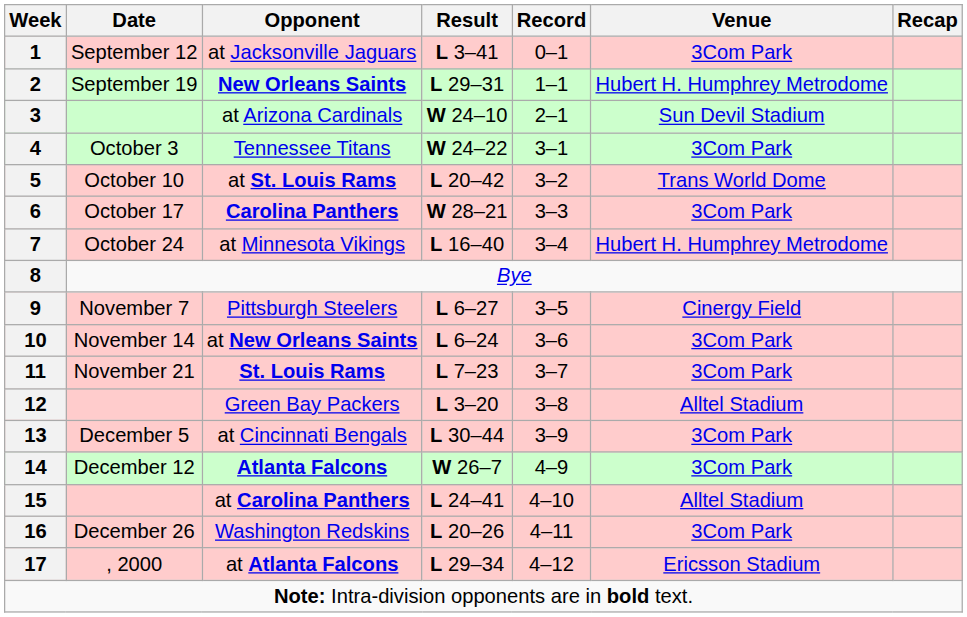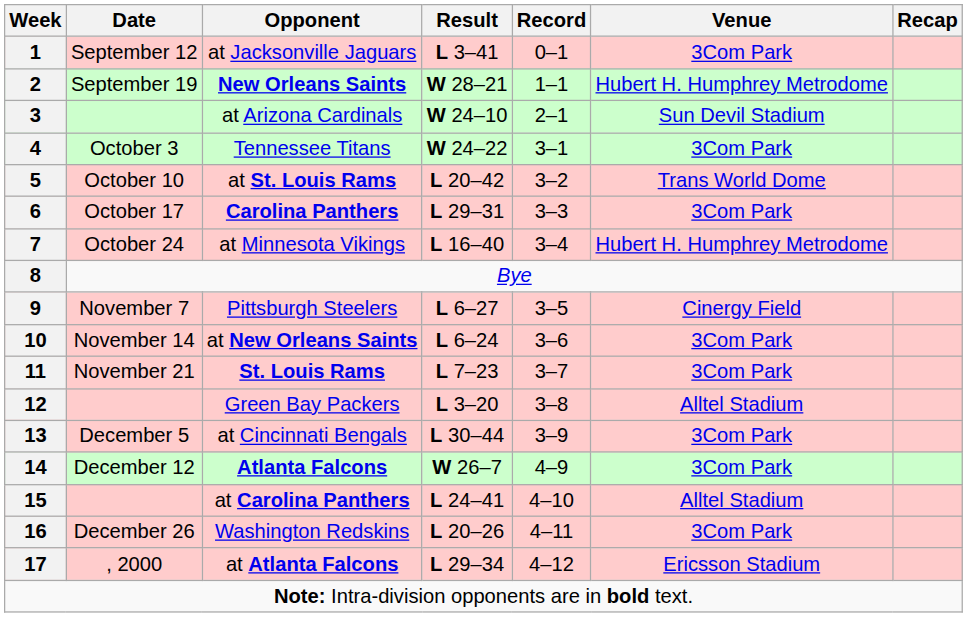(467, 84) L 29–31 -> (467, 84) W 28–21
(467, 212) W 28–21 -> (467, 212) L 29–31
